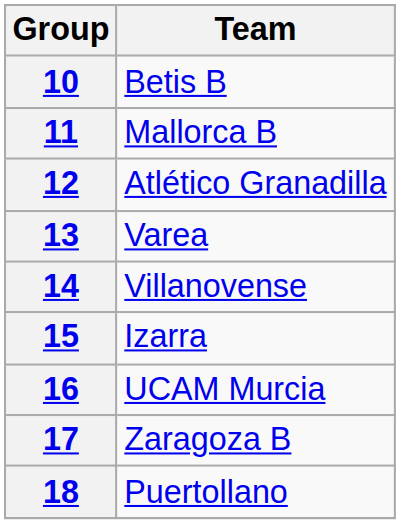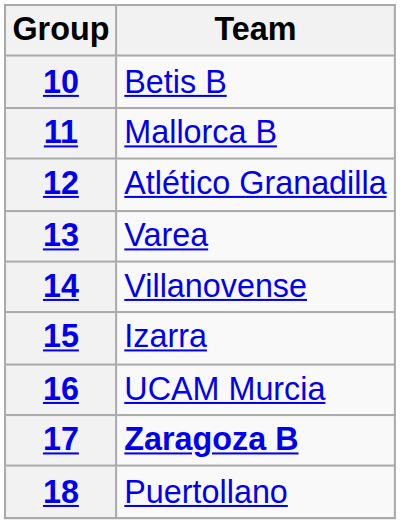(208, 440) normal -> (211, 440) bold
